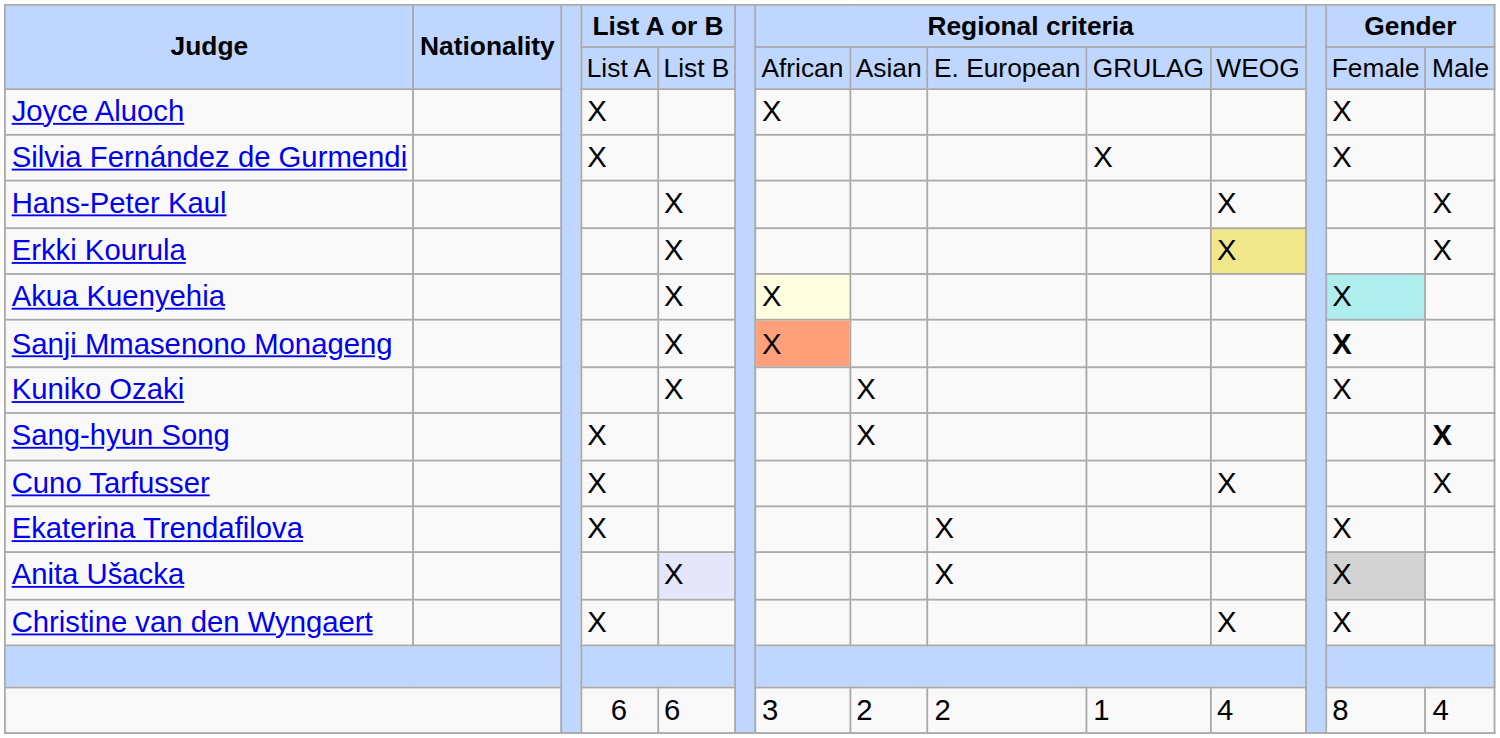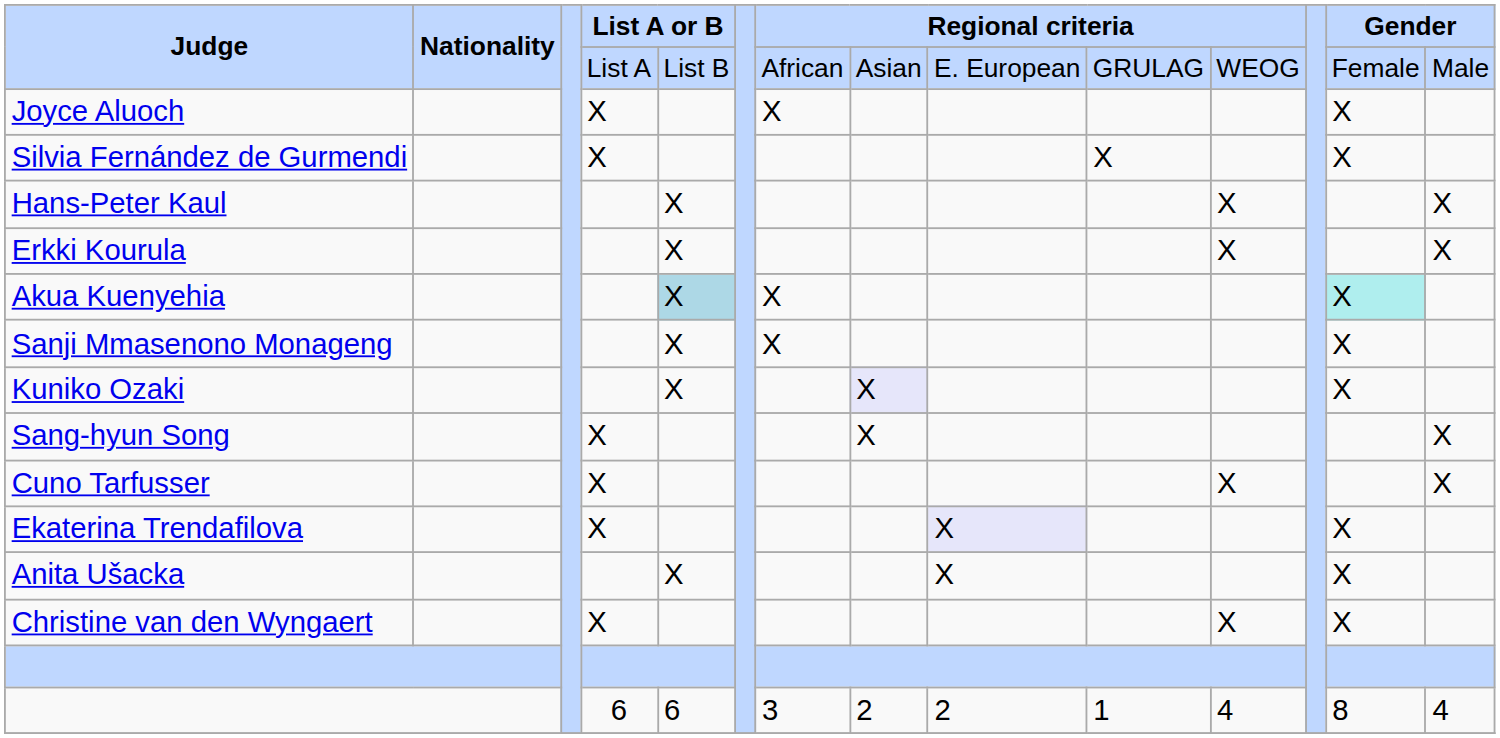(1227, 250) khaki background -> (1227, 250) no background
(674, 296) no background -> (674, 296) lightblue background
(772, 296) lightyellow background -> (772, 296) no background
(772, 343) lightsalmon background -> (772, 343) no background
(1342, 343) bold -> (1342, 343) normal
(866, 389) no background -> (866, 389) lavender background
(1442, 436) bold -> (1442, 436) normal
(944, 528) no background -> (944, 528) lavender background
(674, 575) lavender background -> (674, 575) no background
(1342, 575) lightgrey background -> (1342, 575) no background
